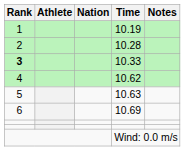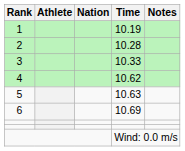(19, 62) bold -> (19, 62) normal
